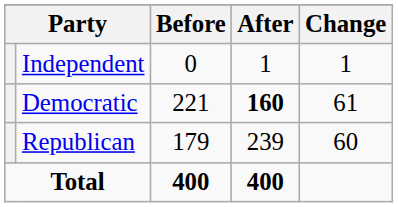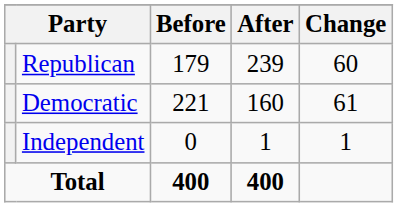rows swapped: (78, 142) <-> (83, 63)
(265, 102) bold -> (265, 102) normal
